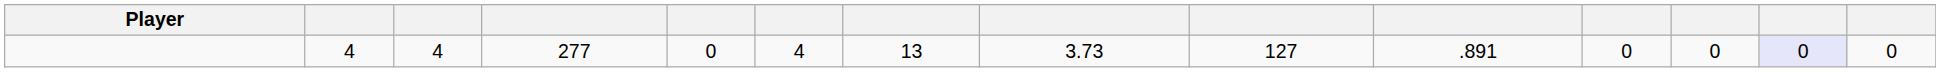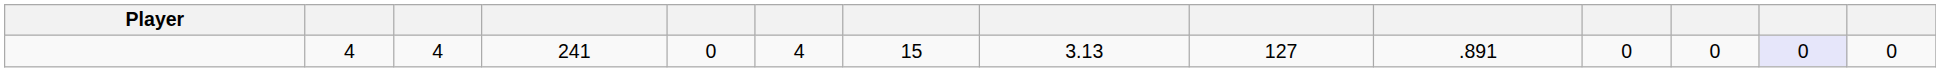(574, 50) 277 -> (574, 50) 241
(912, 50) 13 -> (912, 50) 15
(1084, 50) 3.73 -> (1084, 50) 3.13
